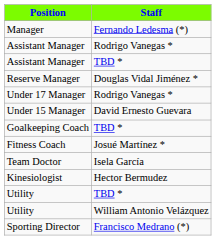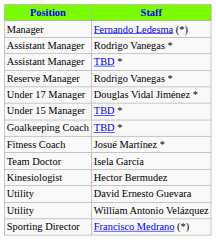(146, 78) Douglas Vidal Jiménez * -> (133, 78) Rodrigo Vanegas *
(133, 95) Rodrigo Vanegas * -> (146, 95) Douglas Vidal Jiménez *
(143, 111) David Ernesto Guevara -> (108, 111) TBD *
(108, 194) TBD * -> (143, 194) David Ernesto Guevara
